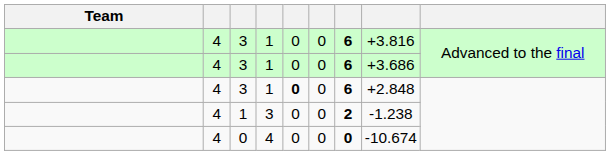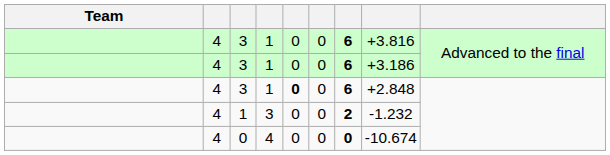(391, 65) +3.686 -> (391, 65) +3.186
(391, 114) -1.238 -> (391, 114) -1.232
